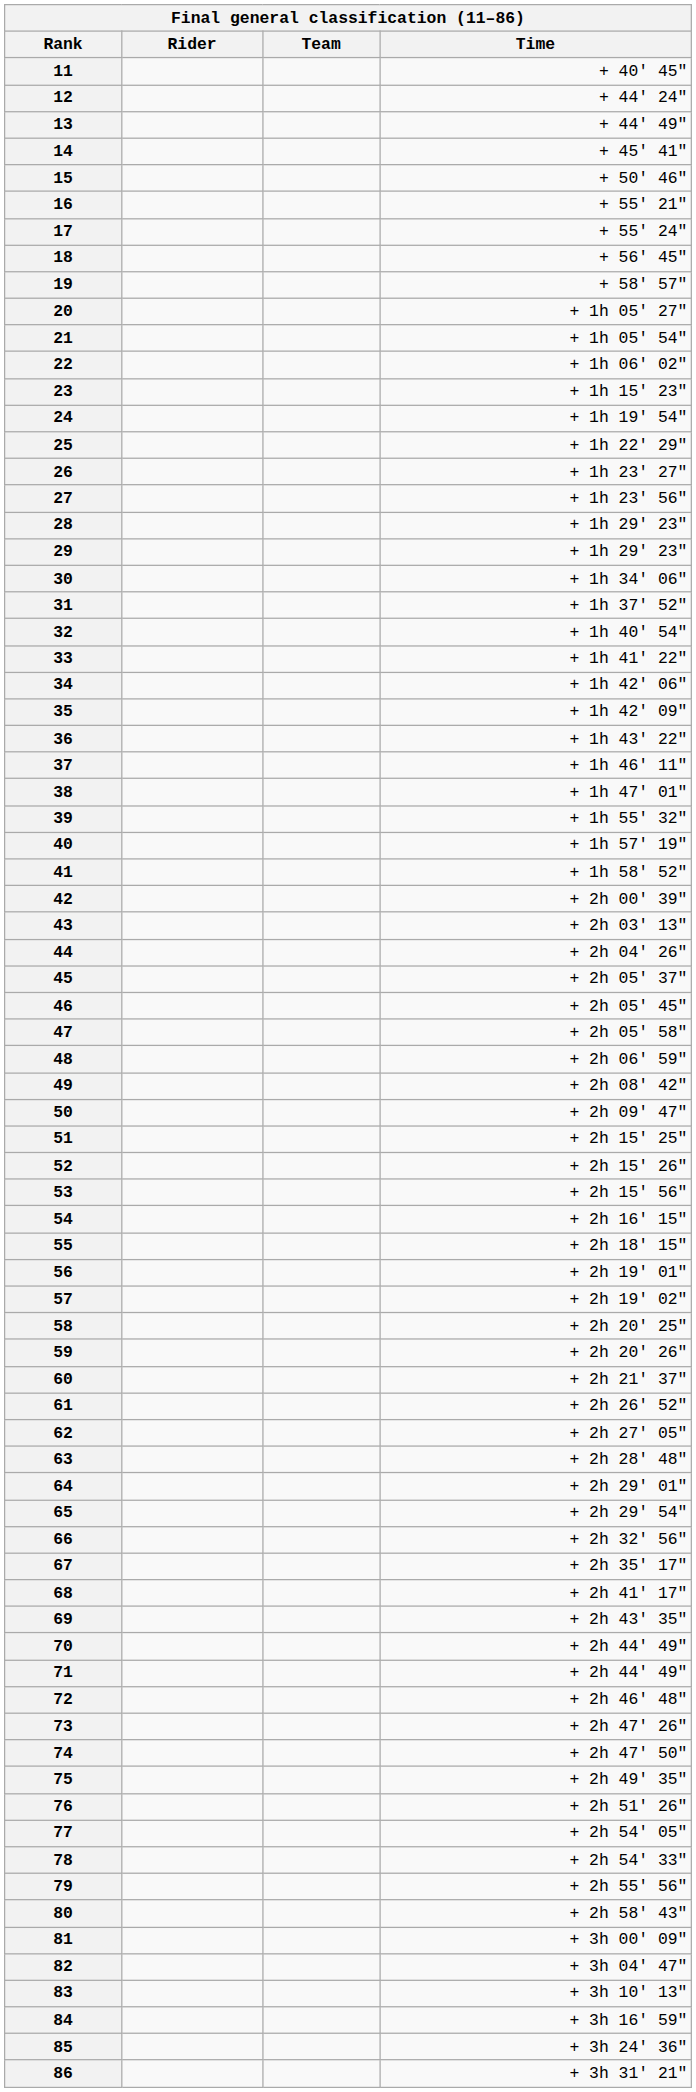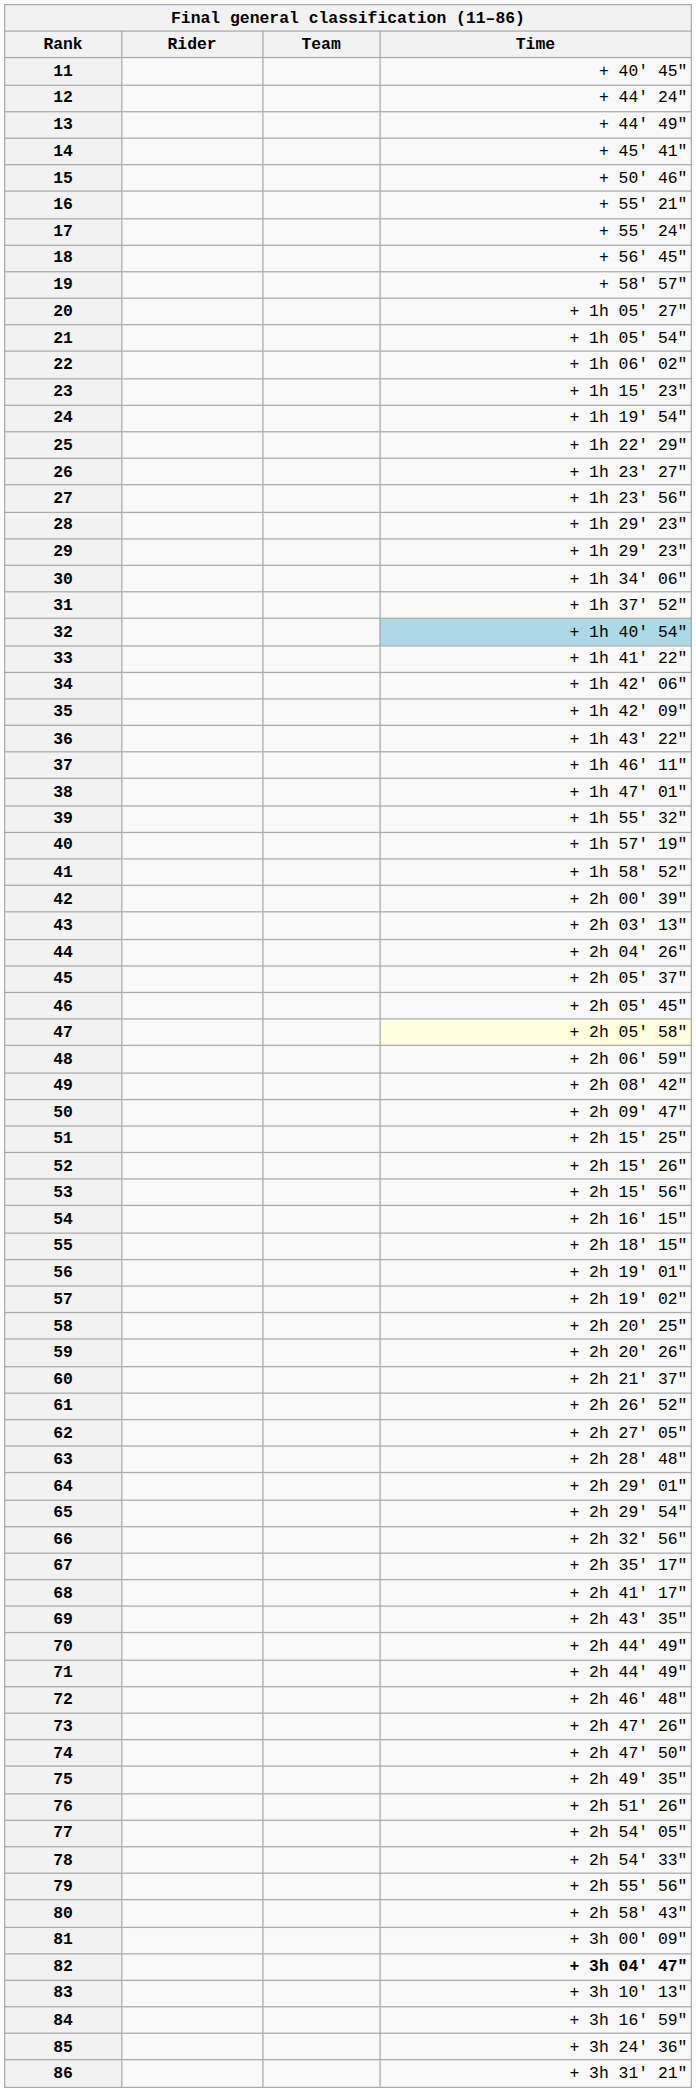(628, 632) no background -> (628, 632) lightblue background
(628, 1032) no background -> (628, 1032) lightyellow background
(628, 1967) normal -> (628, 1967) bold
